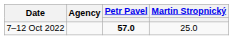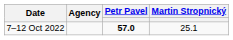(189, 28) 25.0 -> (189, 28) 25.1
